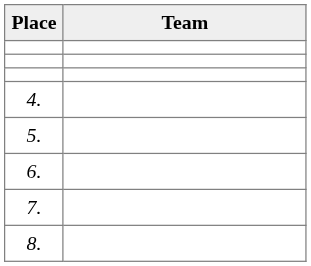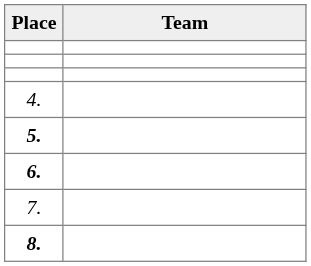(34, 135) normal -> (34, 135) bold
(34, 171) normal -> (34, 171) bold
(34, 243) normal -> (34, 243) bold
